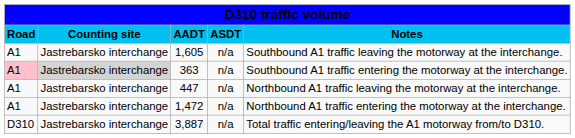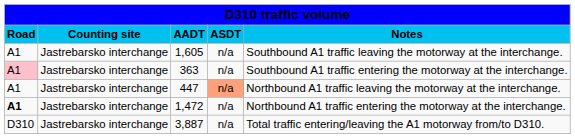(104, 70) lightgrey background -> (104, 70) no background
(226, 88) no background -> (226, 88) lightsalmon background
(14, 106) normal -> (14, 106) bold
